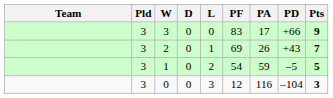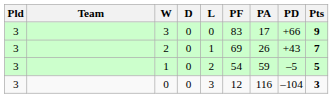columns swapped: (68, 13) <-> (143, 13)
